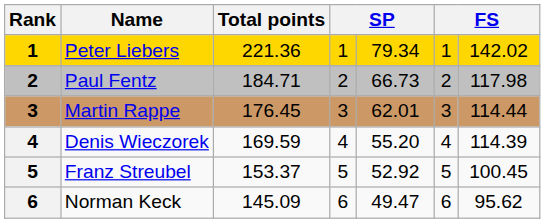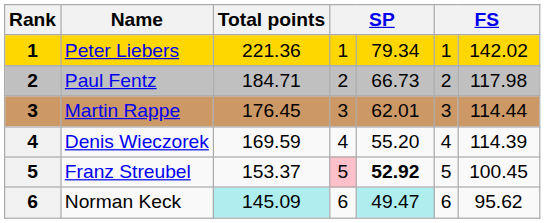(343, 171) no background -> (343, 171) pink background
(395, 171) normal -> (395, 171) bold
(271, 202) no background -> (271, 202) paleturquoise background
(395, 202) no background -> (395, 202) paleturquoise background
